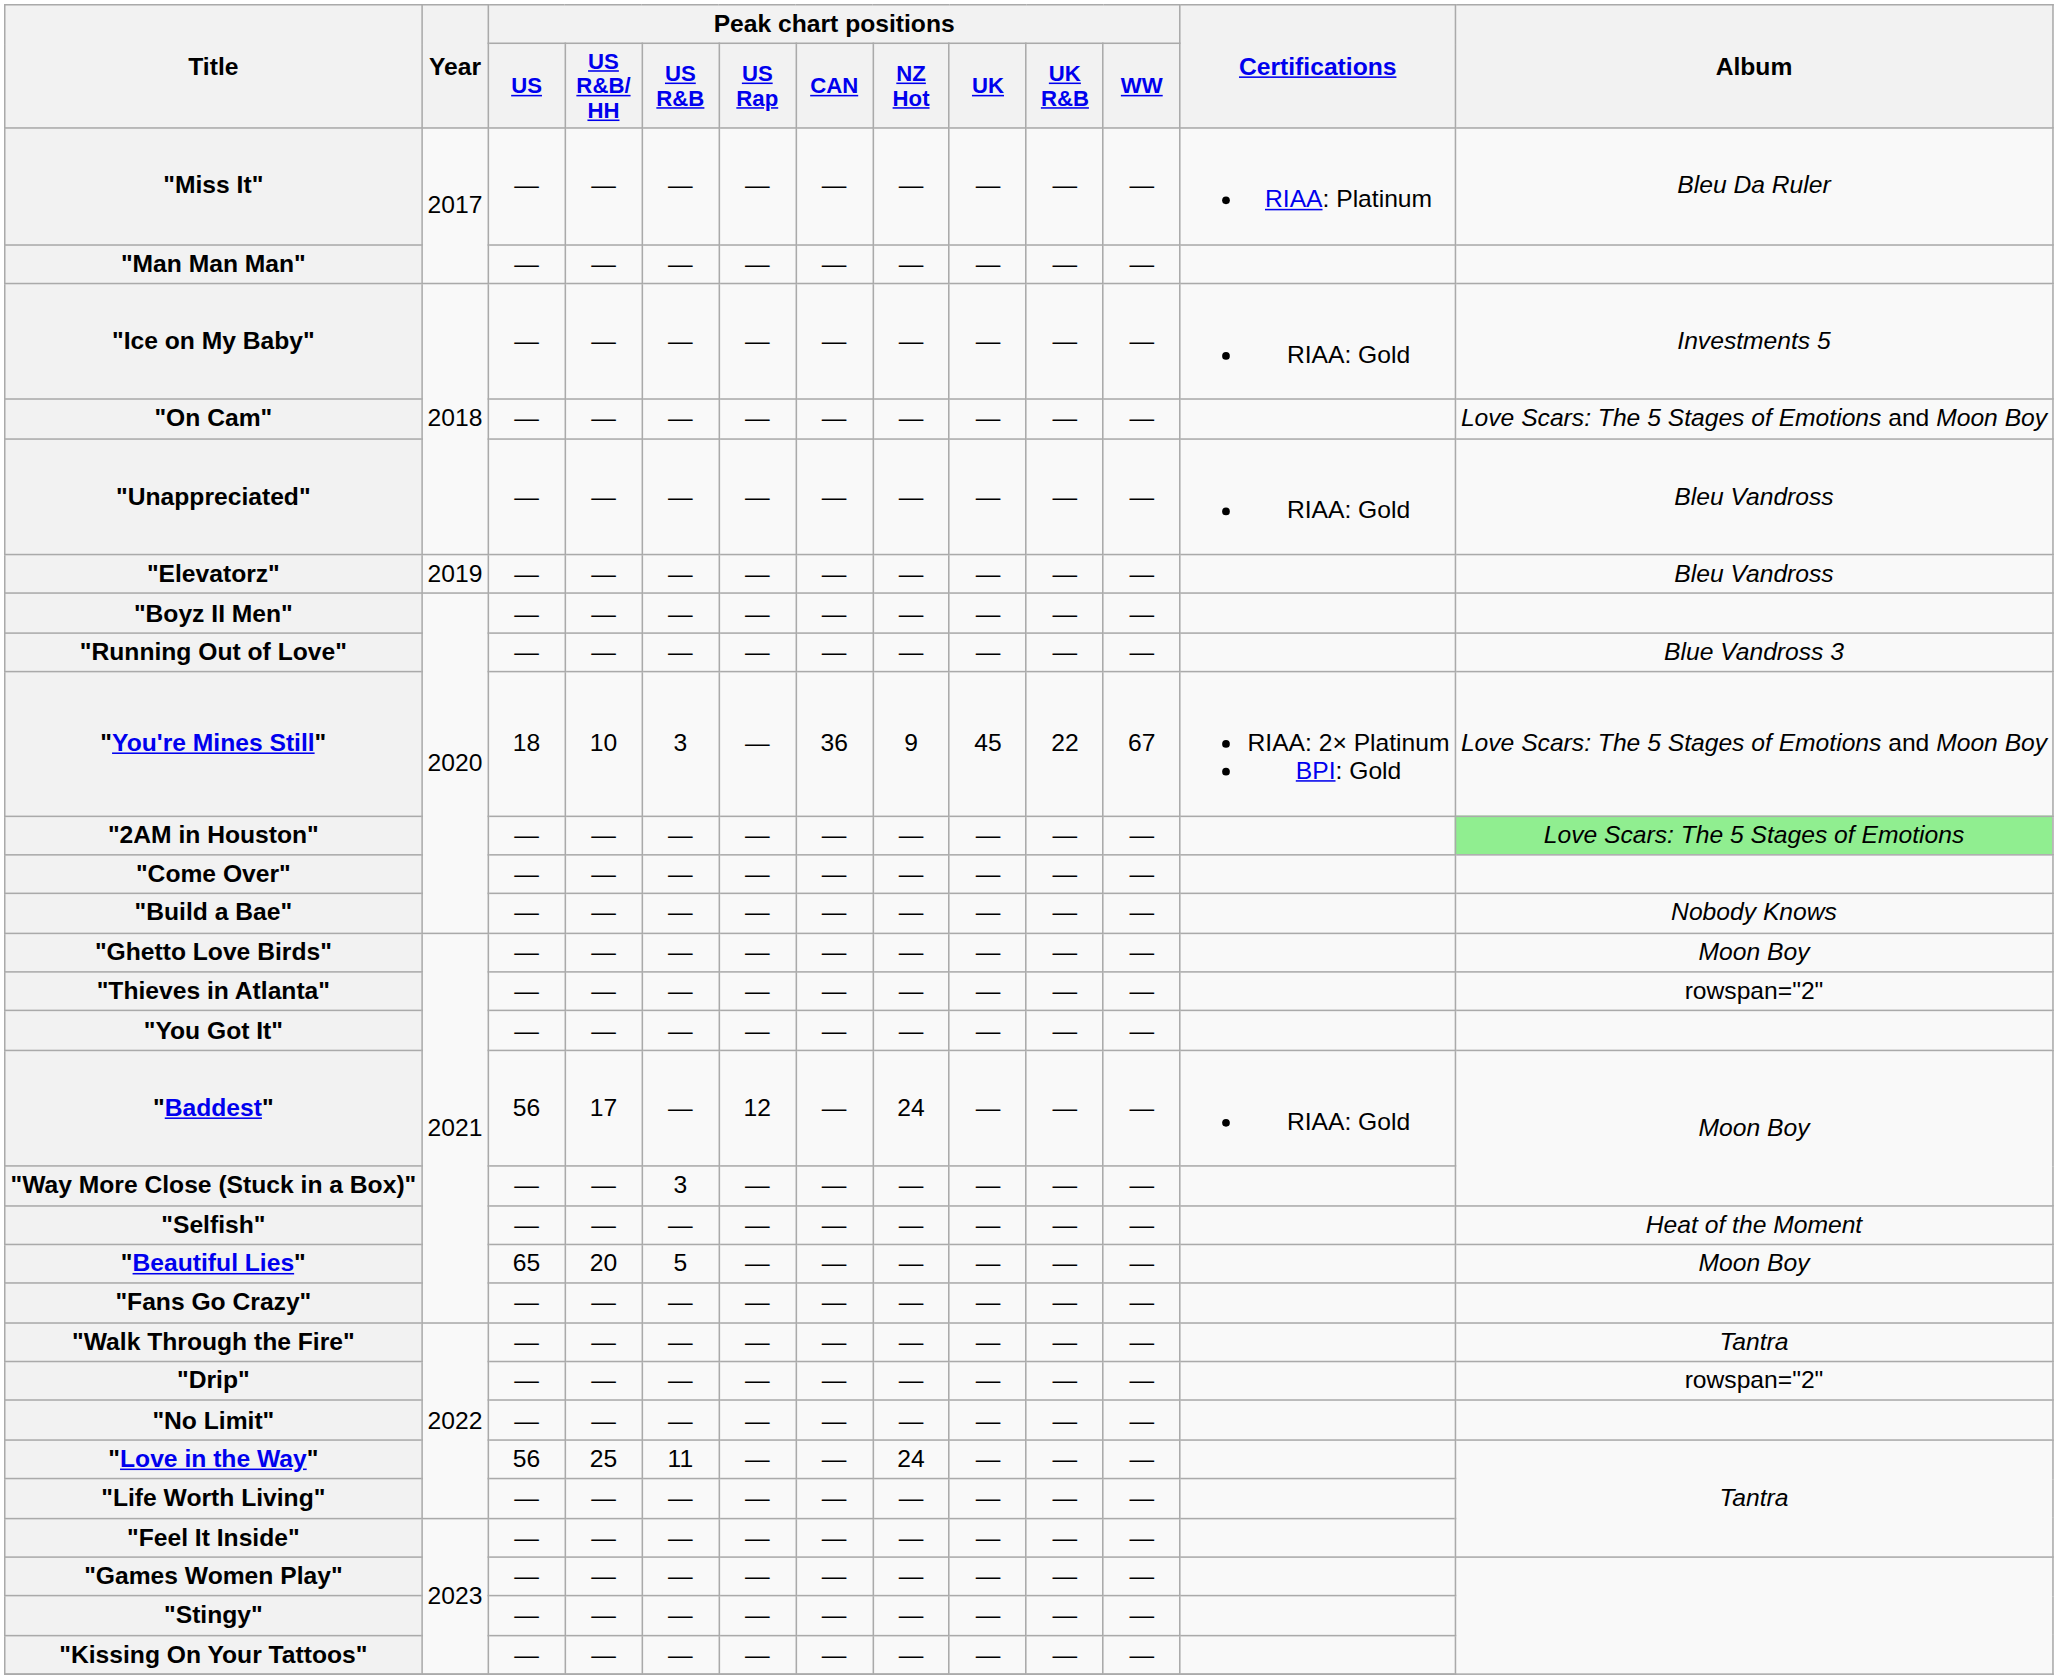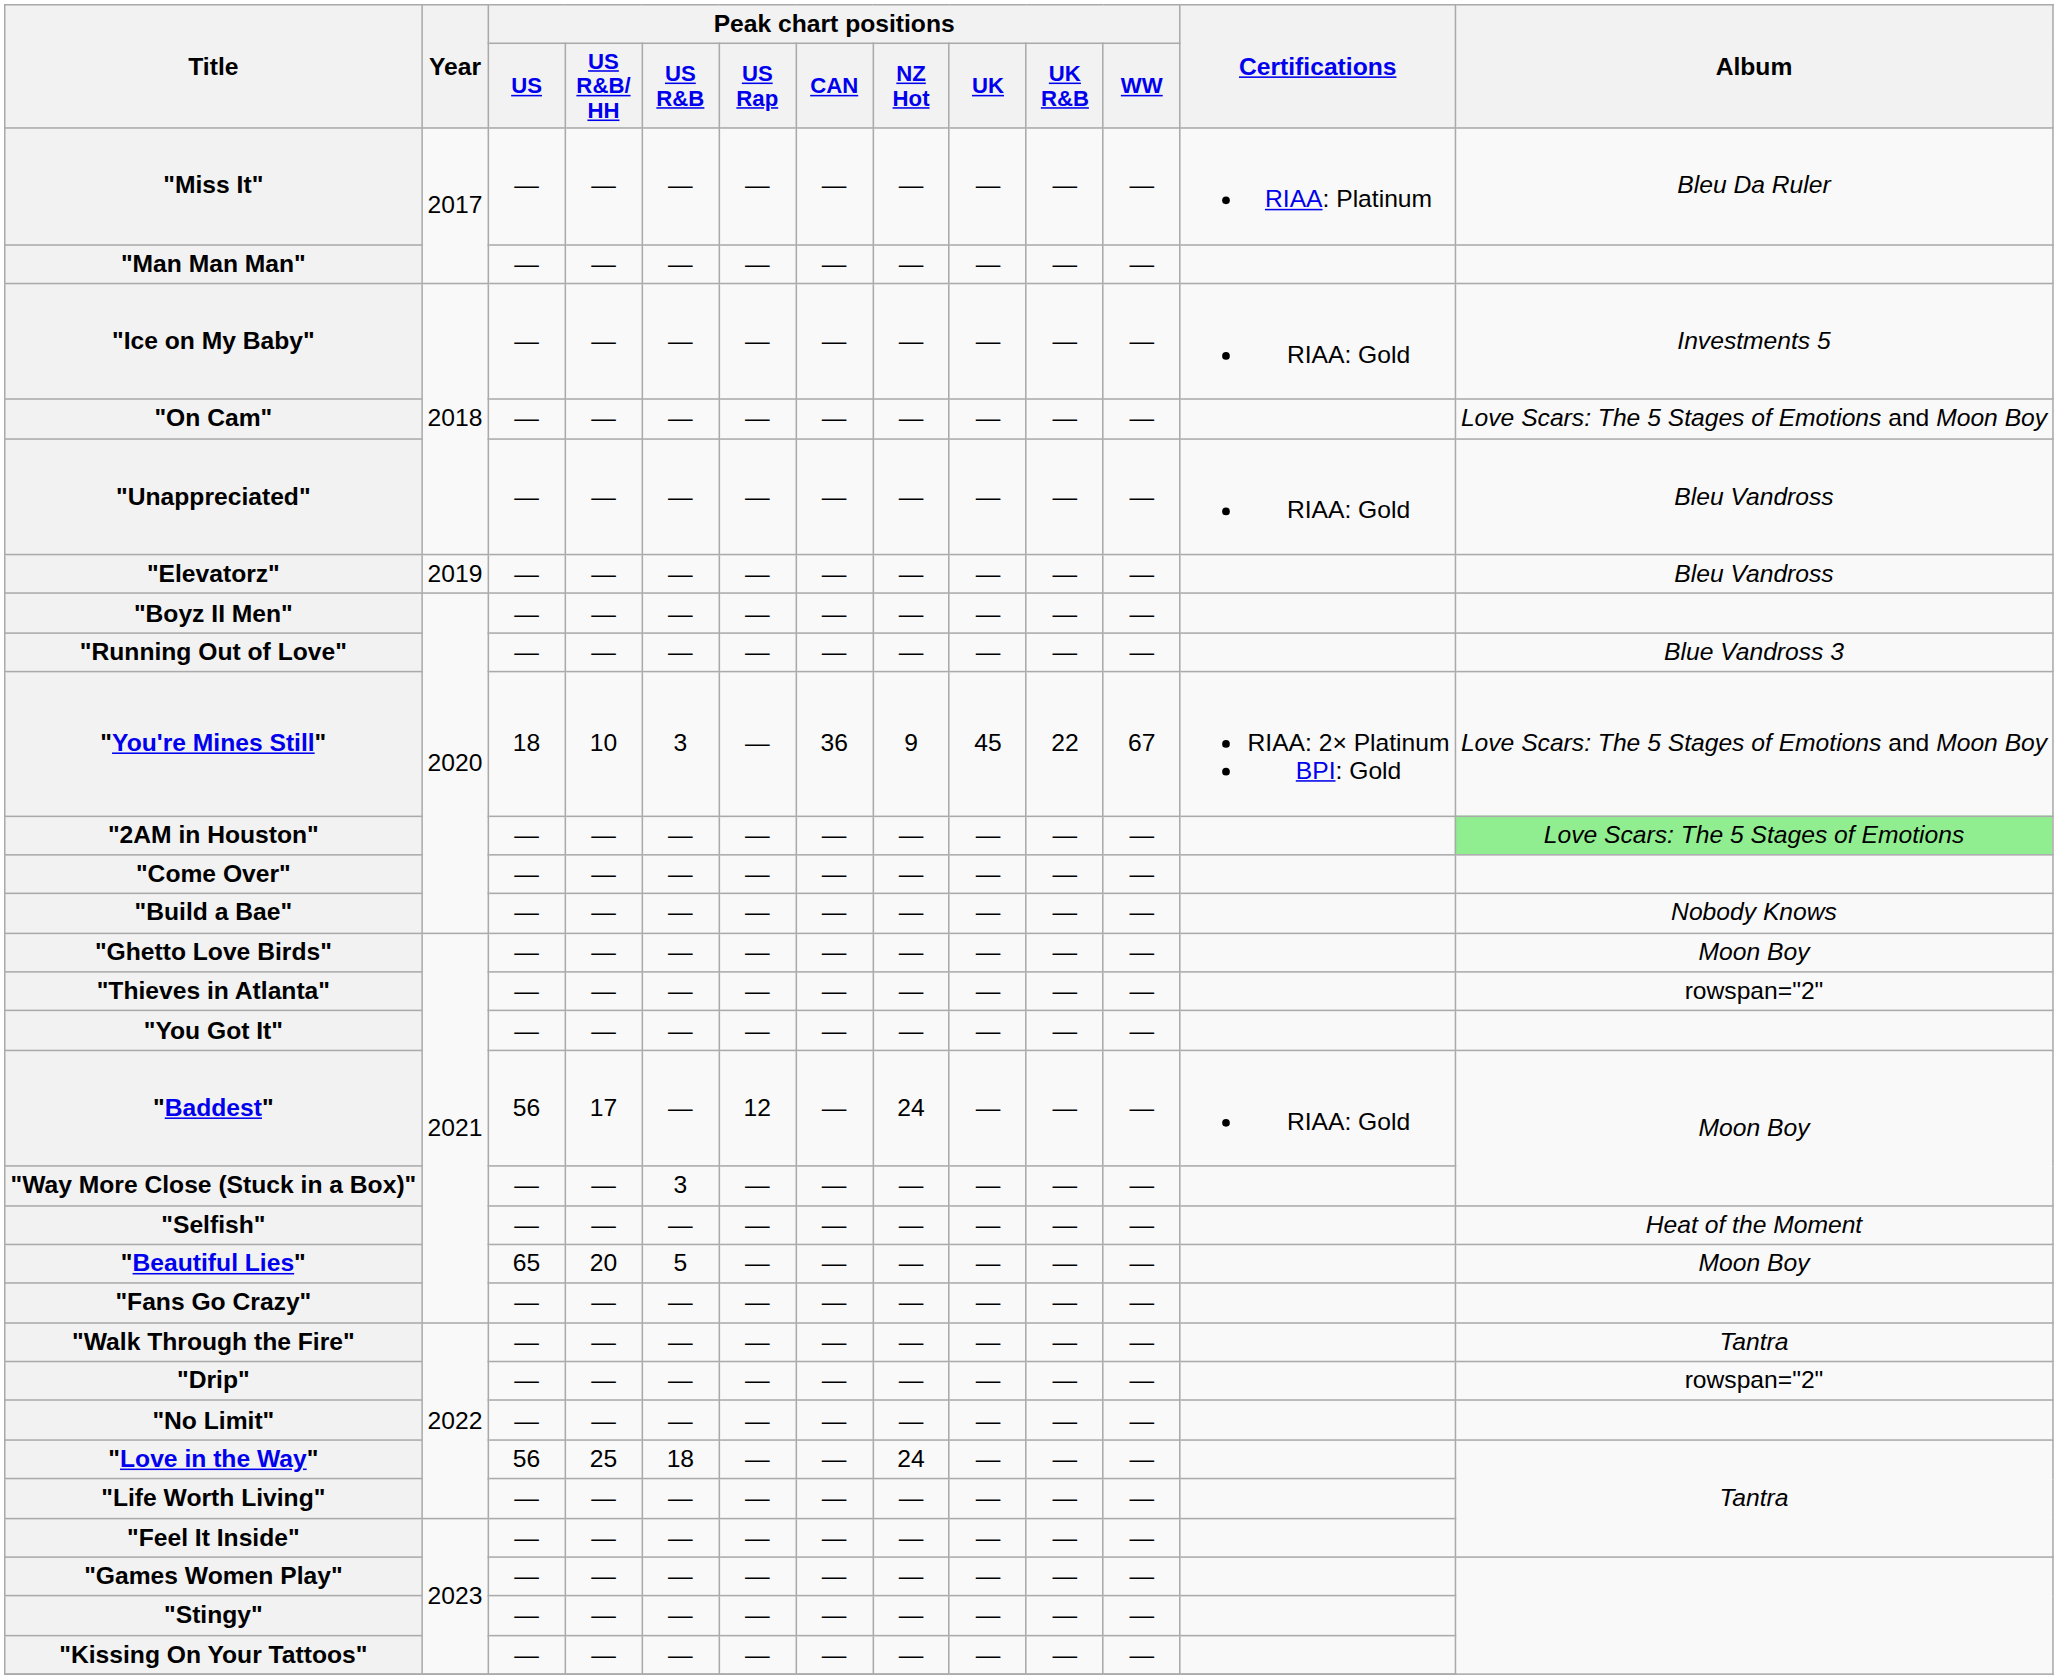(680, 1458) 11 -> (680, 1458) 18
